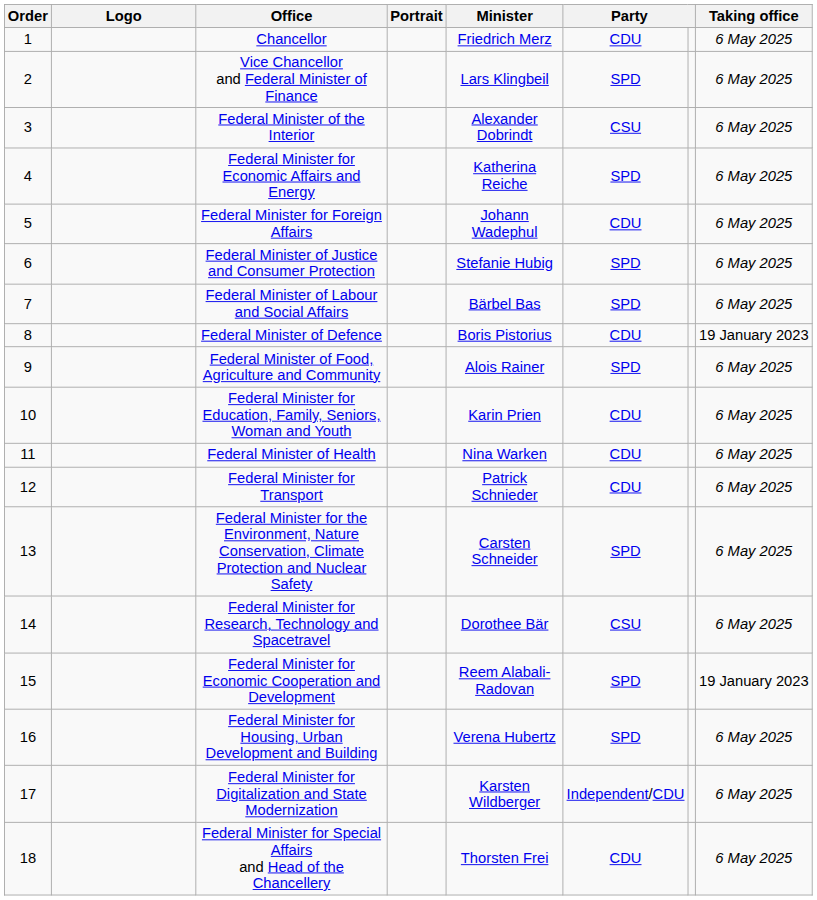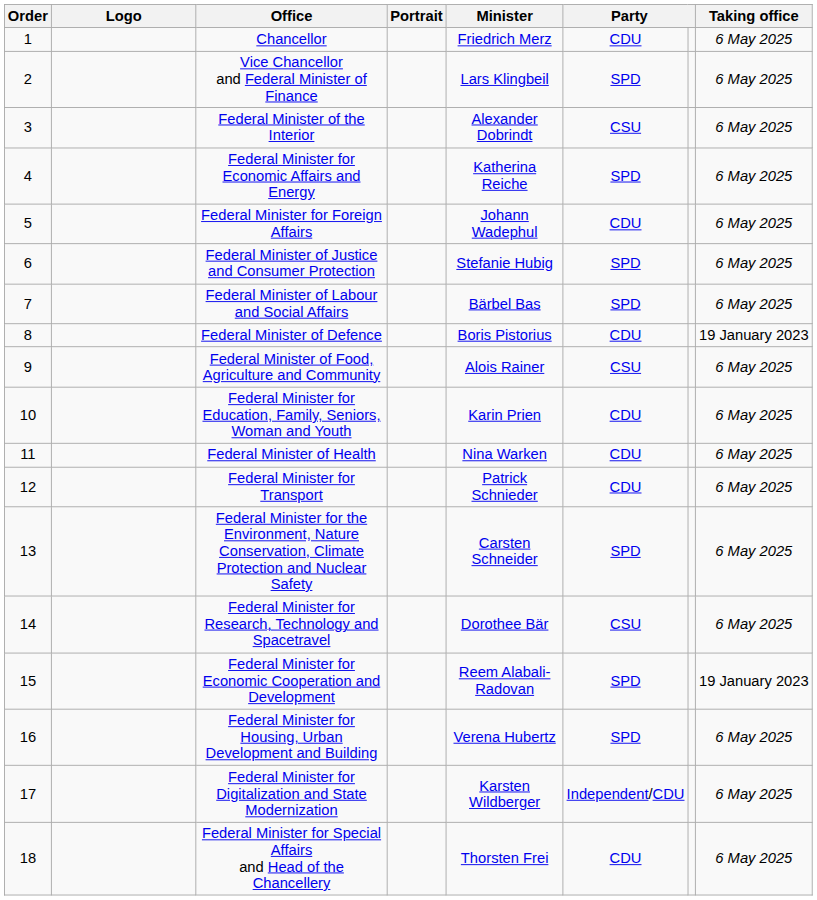(626, 367) SPD -> (626, 367) CSU
